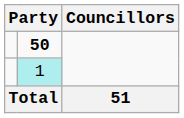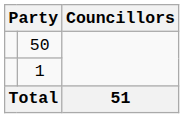(40, 45) bold -> (40, 45) normal
(40, 72) paleturquoise background -> (40, 72) no background
